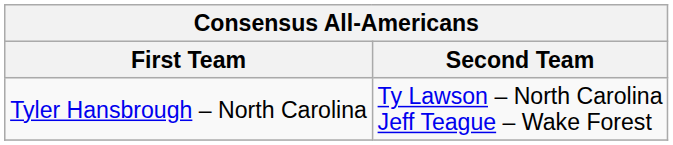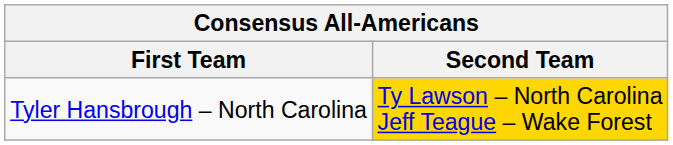(520, 109) no background -> (520, 109) gold background
